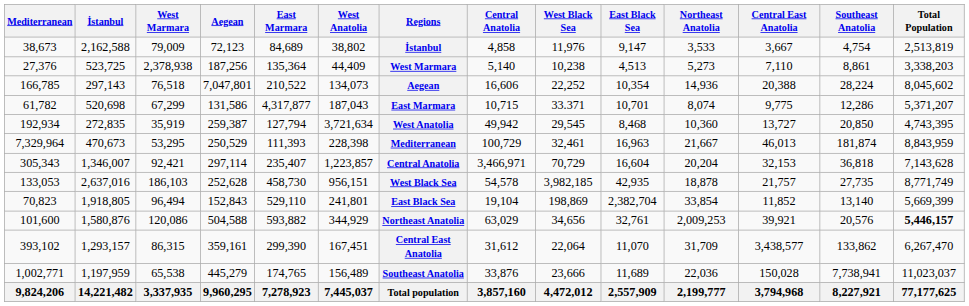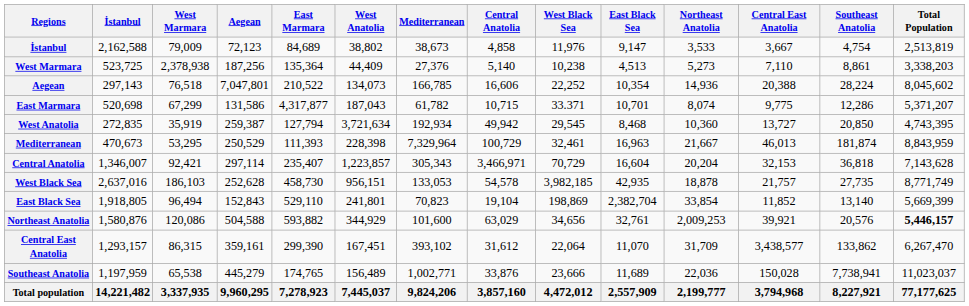columns swapped: (423, 21) <-> (40, 21)
